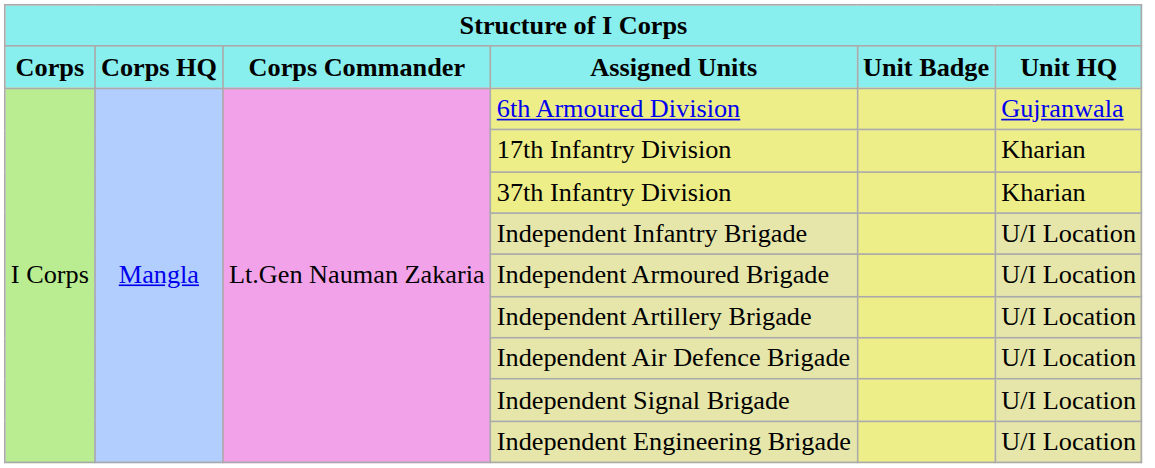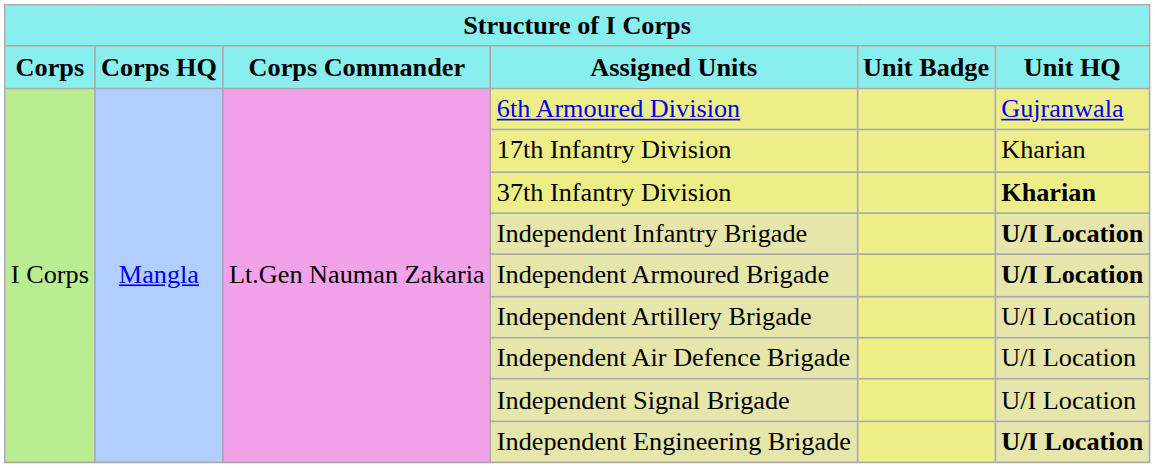(1043, 191) normal -> (1049, 191) bold
(1069, 233) normal -> (1072, 233) bold
(1069, 274) normal -> (1072, 274) bold
(1069, 441) normal -> (1072, 441) bold
